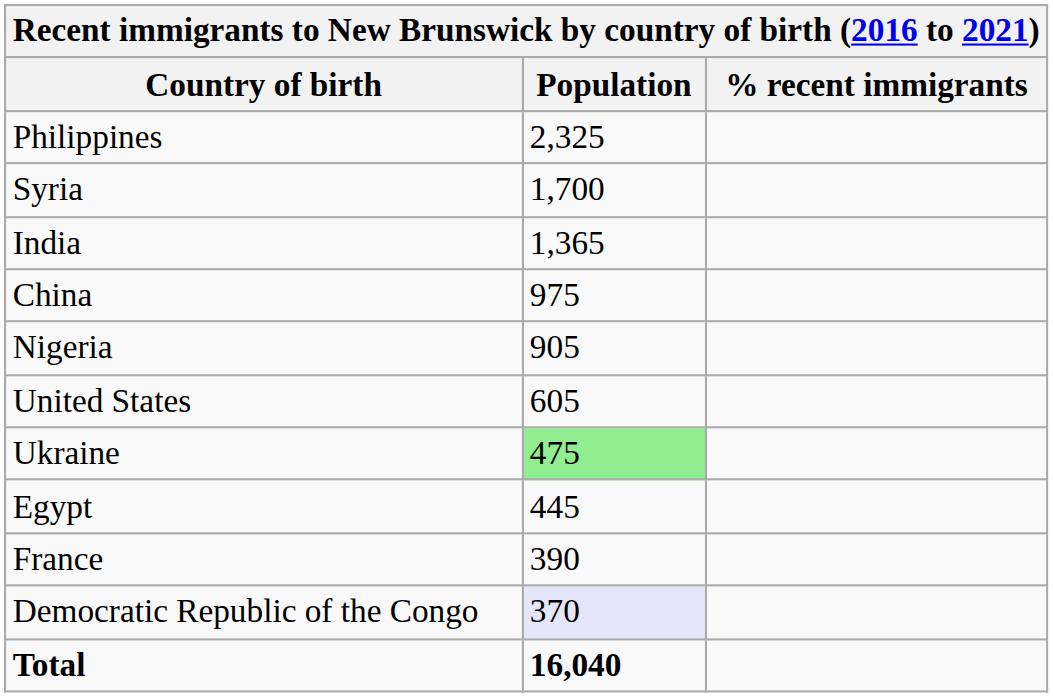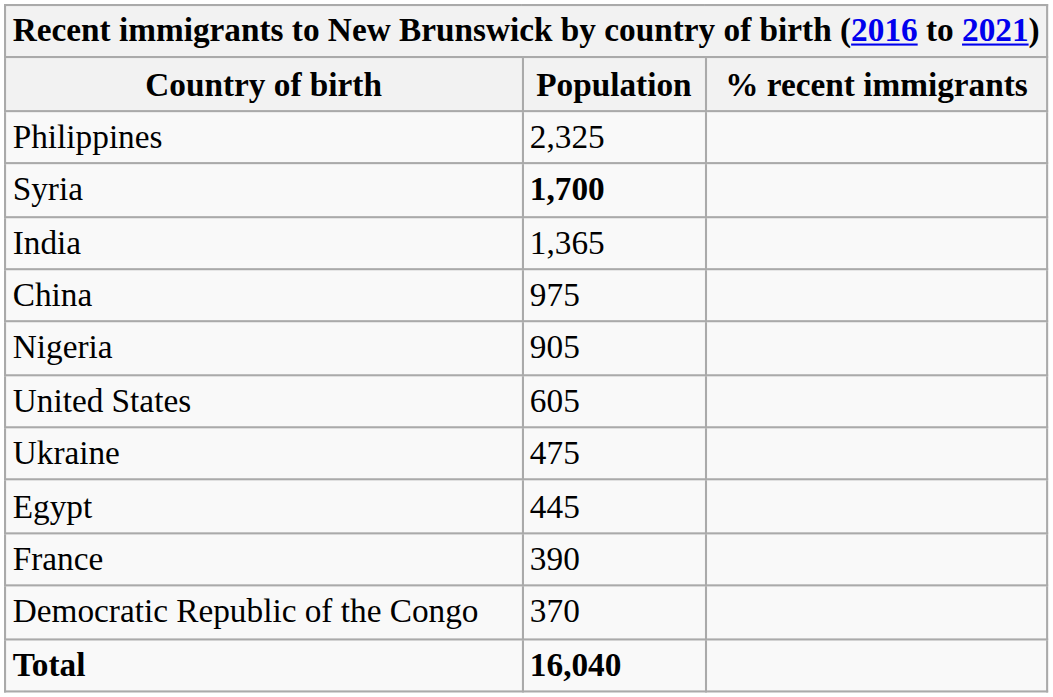(567, 189) normal -> (567, 189) bold
(555, 453) lightgreen background -> (555, 453) no background
(555, 611) lavender background -> (555, 611) no background
